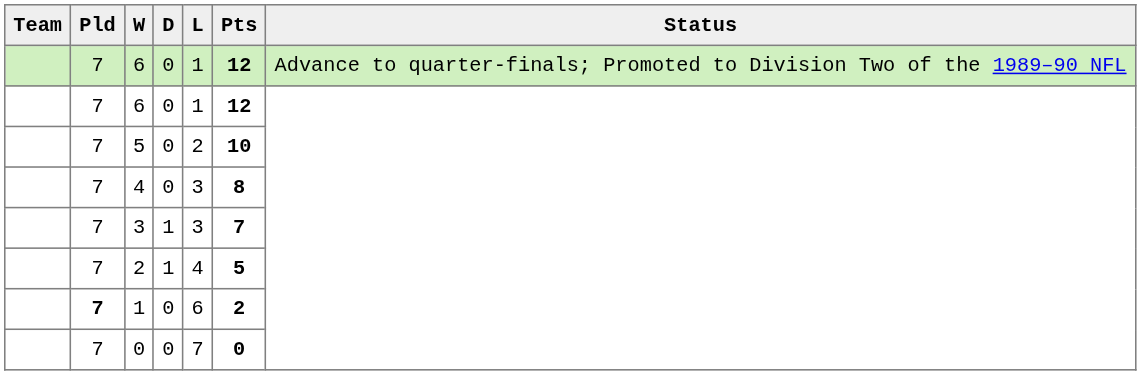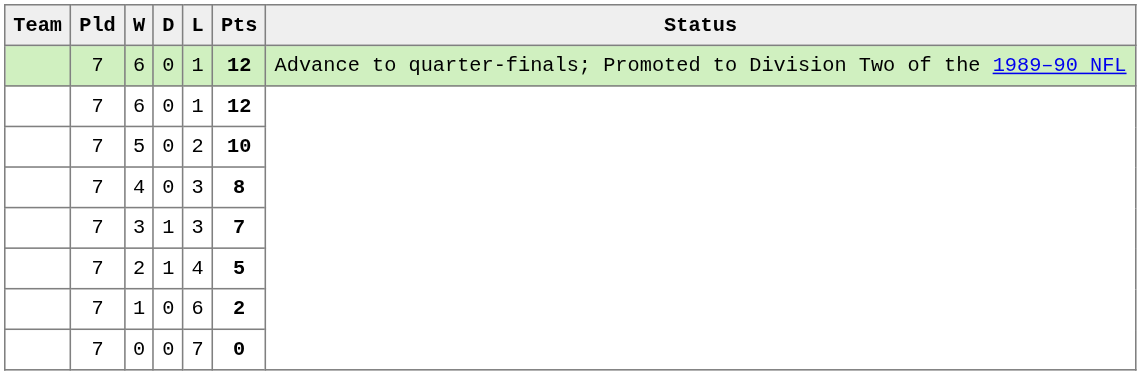(97, 309) bold -> (97, 309) normal
